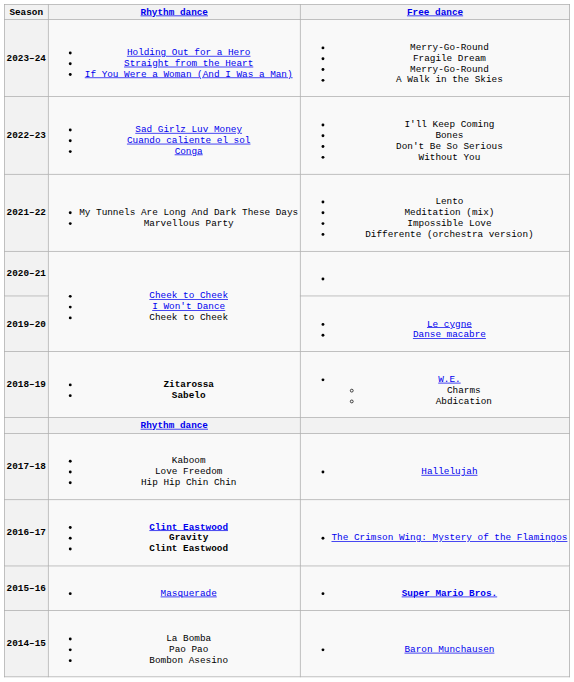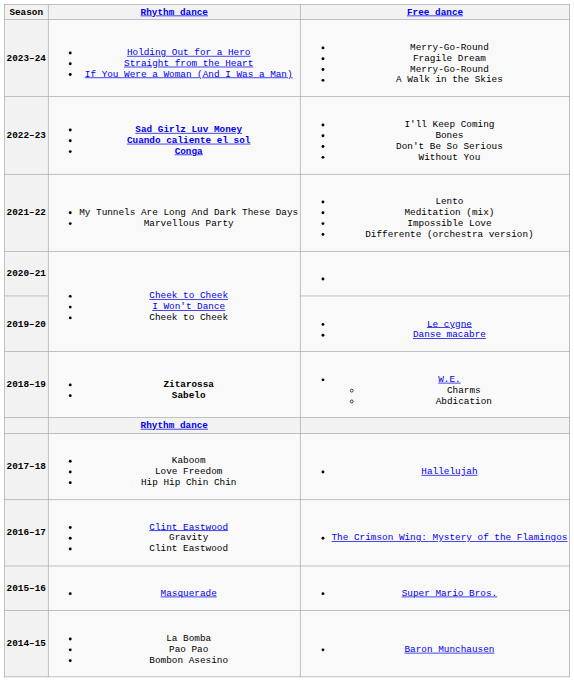(174, 141) normal -> (174, 141) bold
(174, 538) bold -> (174, 538) normal
(435, 594) bold -> (435, 594) normal
